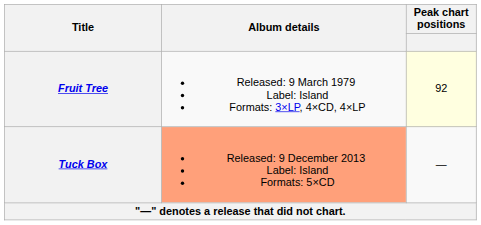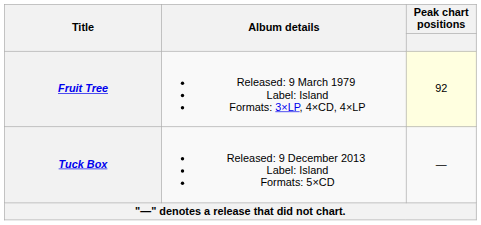(284, 171) lightsalmon background -> (284, 171) no background
